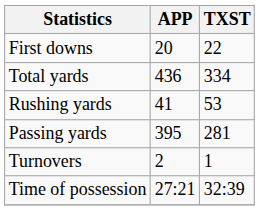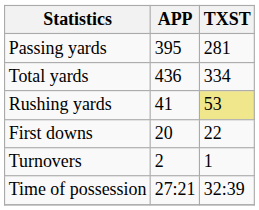rows swapped: (51, 48) <-> (58, 133)
(213, 104) no background -> (213, 104) khaki background
